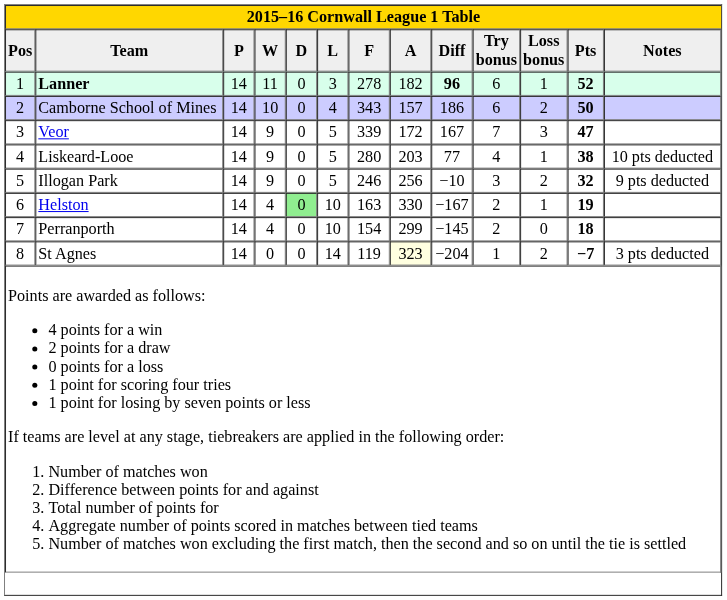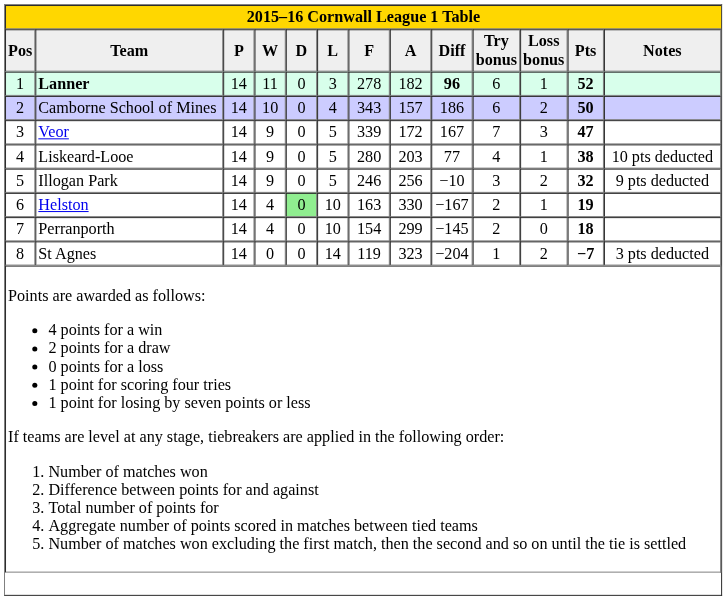(411, 253) lightyellow background -> (411, 253) no background
